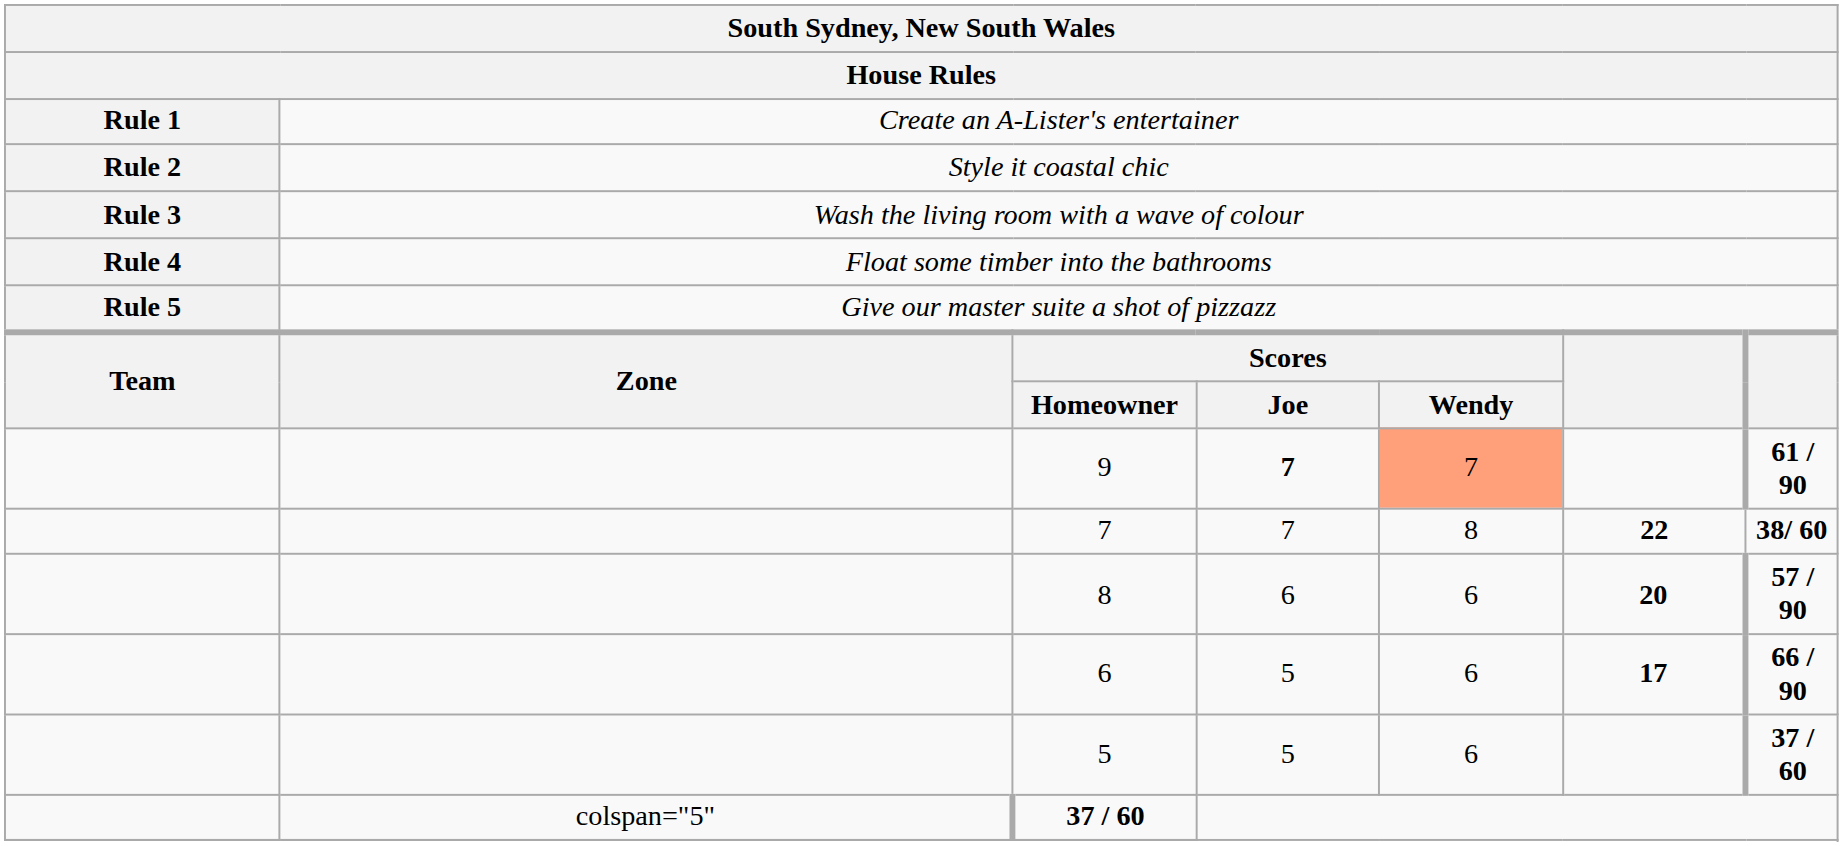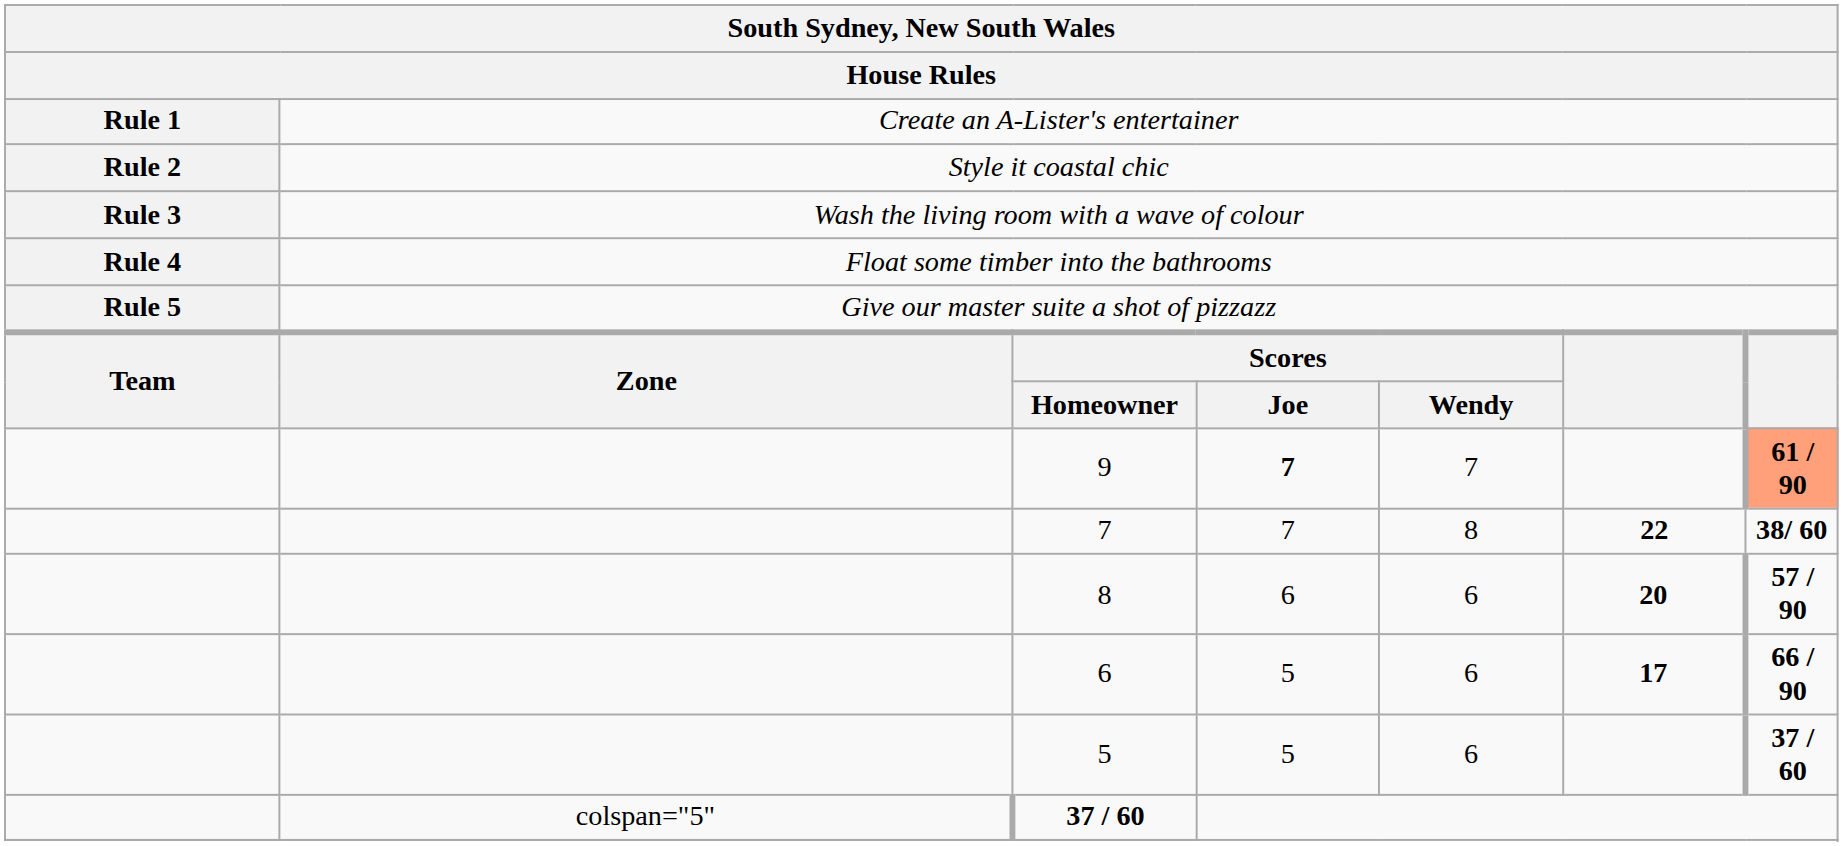(1471, 467) lightsalmon background -> (1471, 467) no background
(1793, 467) no background -> (1793, 467) lightsalmon background
